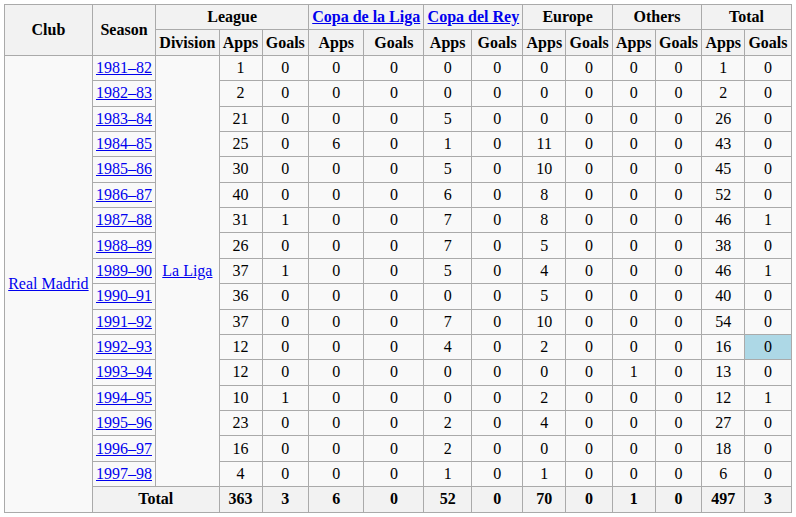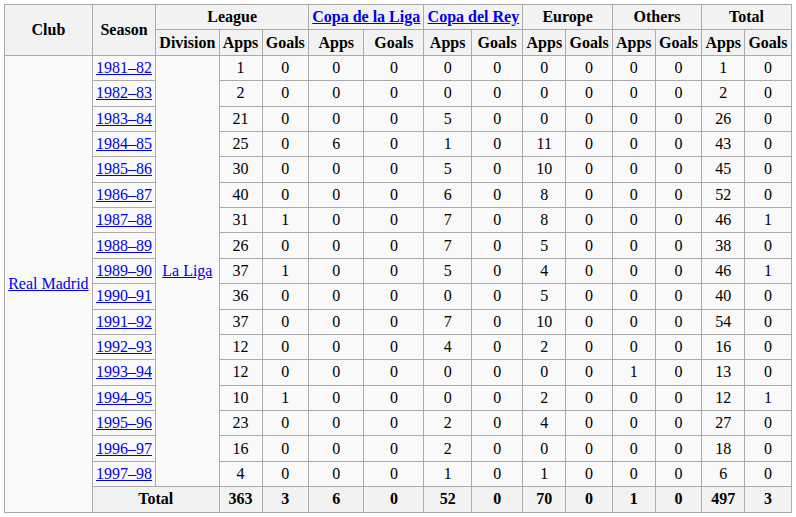(768, 347) lightblue background -> (768, 347) no background
